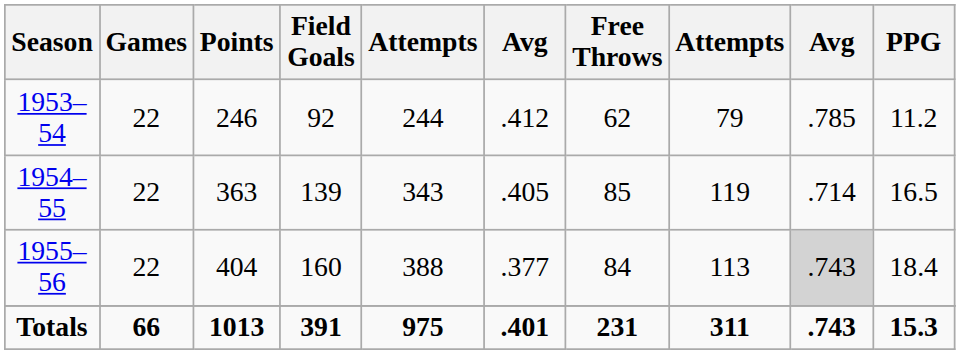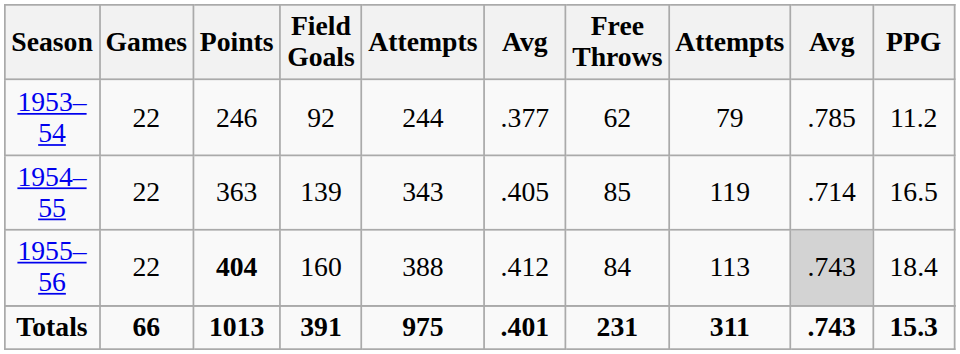(525, 117) .412 -> (525, 117) .377
(237, 267) normal -> (237, 267) bold
(525, 267) .377 -> (525, 267) .412
